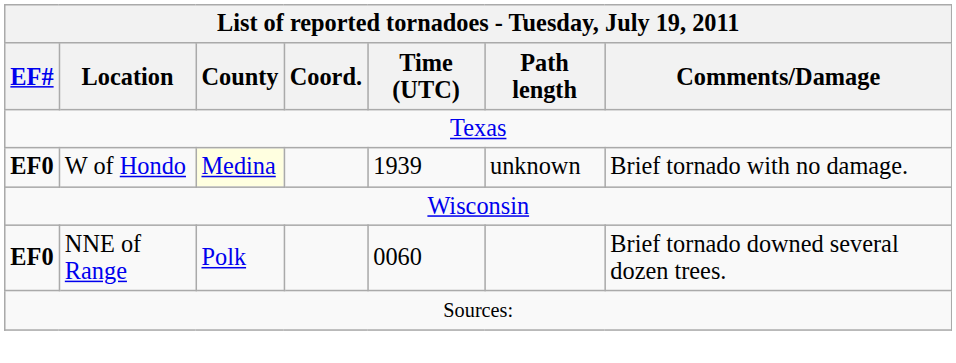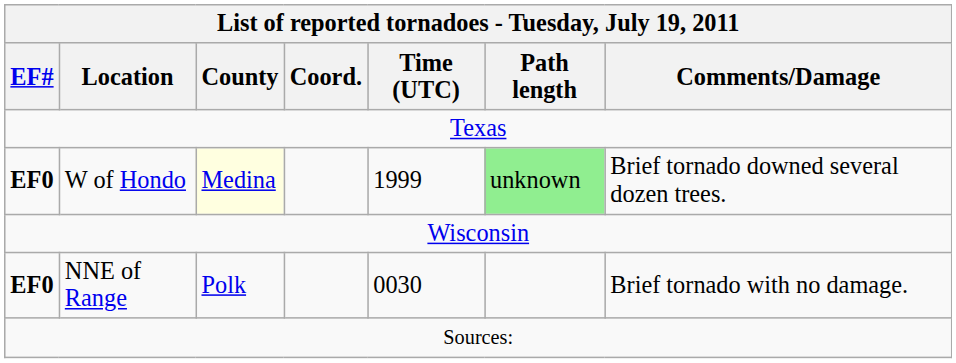(398, 166) 1939 -> (398, 180) 1999
(535, 166) no background -> (535, 180) lightgreen background
(759, 166) Brief tornado with no damage. -> (754, 180) Brief tornado downed several dozen trees.
(398, 257) 0060 -> (398, 285) 0030
(754, 257) Brief tornado downed several dozen trees. -> (759, 285) Brief tornado with no damage.
